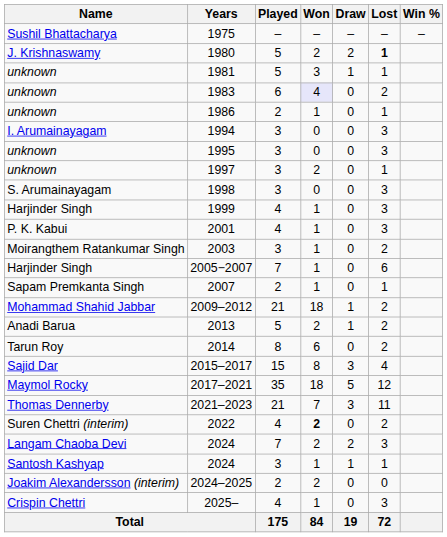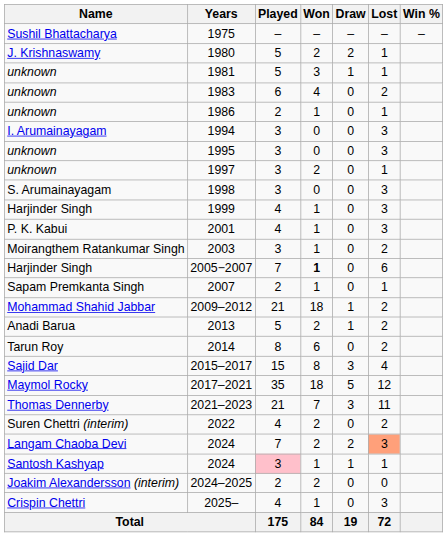(384, 53) bold -> (384, 53) normal
(317, 92) lavender background -> (317, 92) no background
(317, 268) normal -> (317, 268) bold
(317, 424) bold -> (317, 424) normal
(384, 444) no background -> (384, 444) lightsalmon background
(278, 463) no background -> (278, 463) pink background
